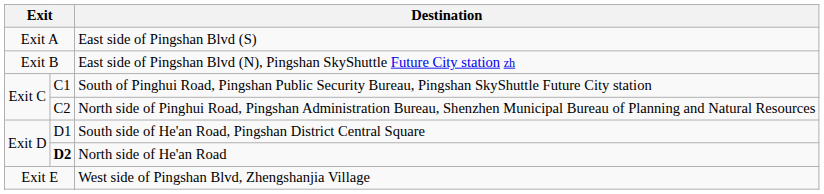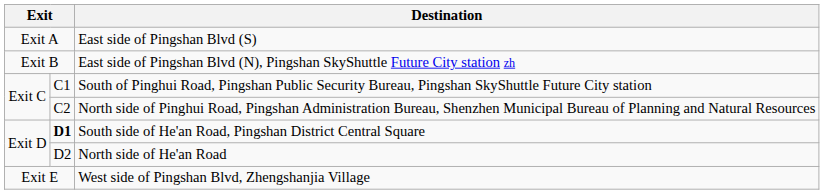(62, 131) normal -> (62, 131) bold
(62, 154) bold -> (62, 154) normal
